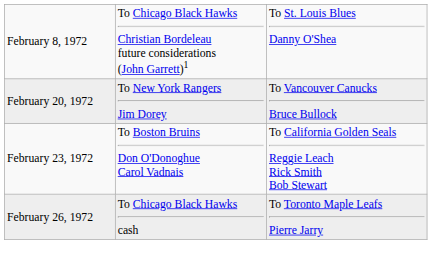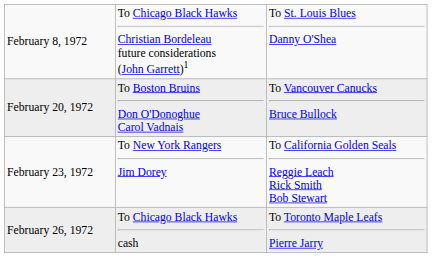(191, 101) To New York Rangers Jim Dorey -> (191, 107) To Boston Bruins Don O'Donoghue Carol Vadnais
(191, 152) To Boston Bruins Don O'Donoghue Carol Vadnais -> (191, 159) To New York Rangers Jim Dorey
